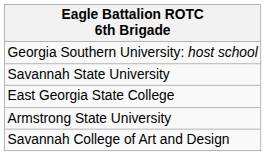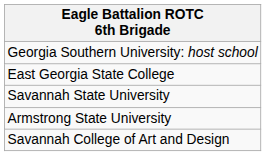(89, 74) Savannah State University -> (91, 74) East Georgia State College
(91, 96) East Georgia State College -> (89, 96) Savannah State University
